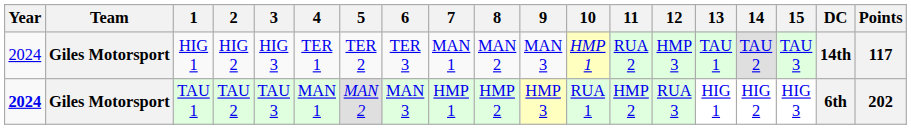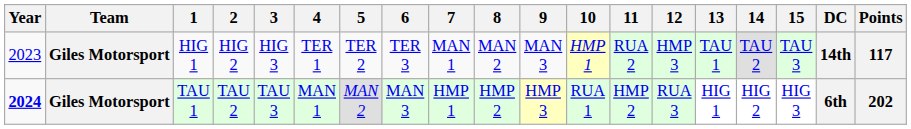(25, 55) 2024 -> (25, 55) 2023
